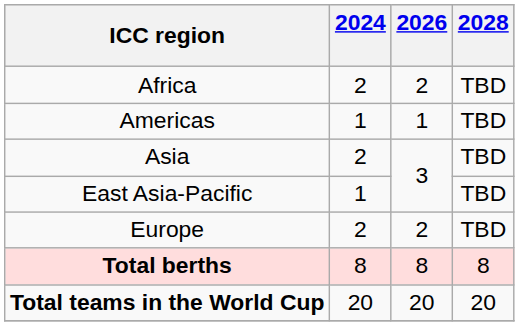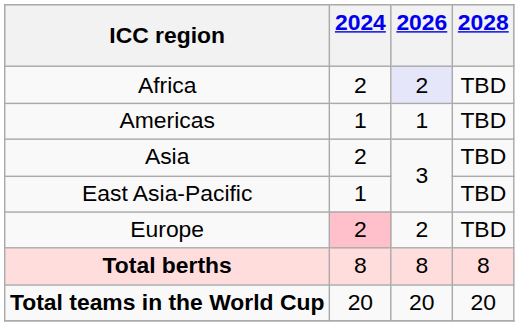(422, 84) no background -> (422, 84) lavender background
(360, 229) no background -> (360, 229) pink background
